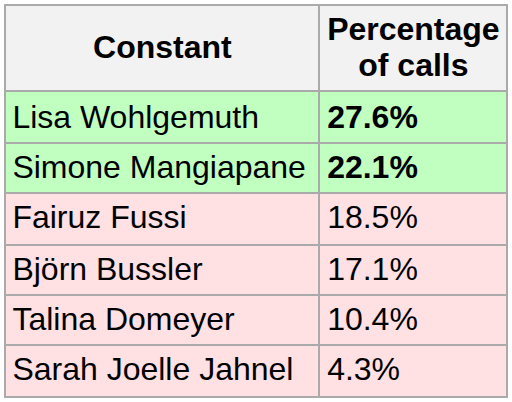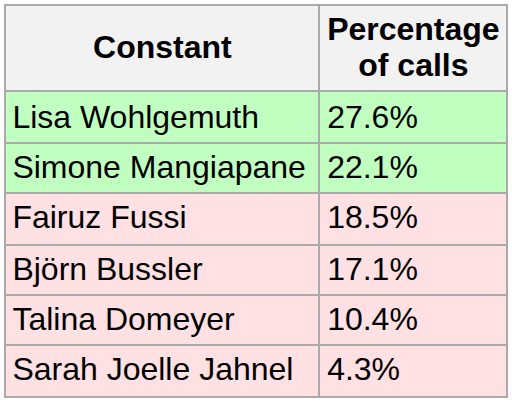(372, 116) bold -> (372, 116) normal
(372, 167) bold -> (372, 167) normal
